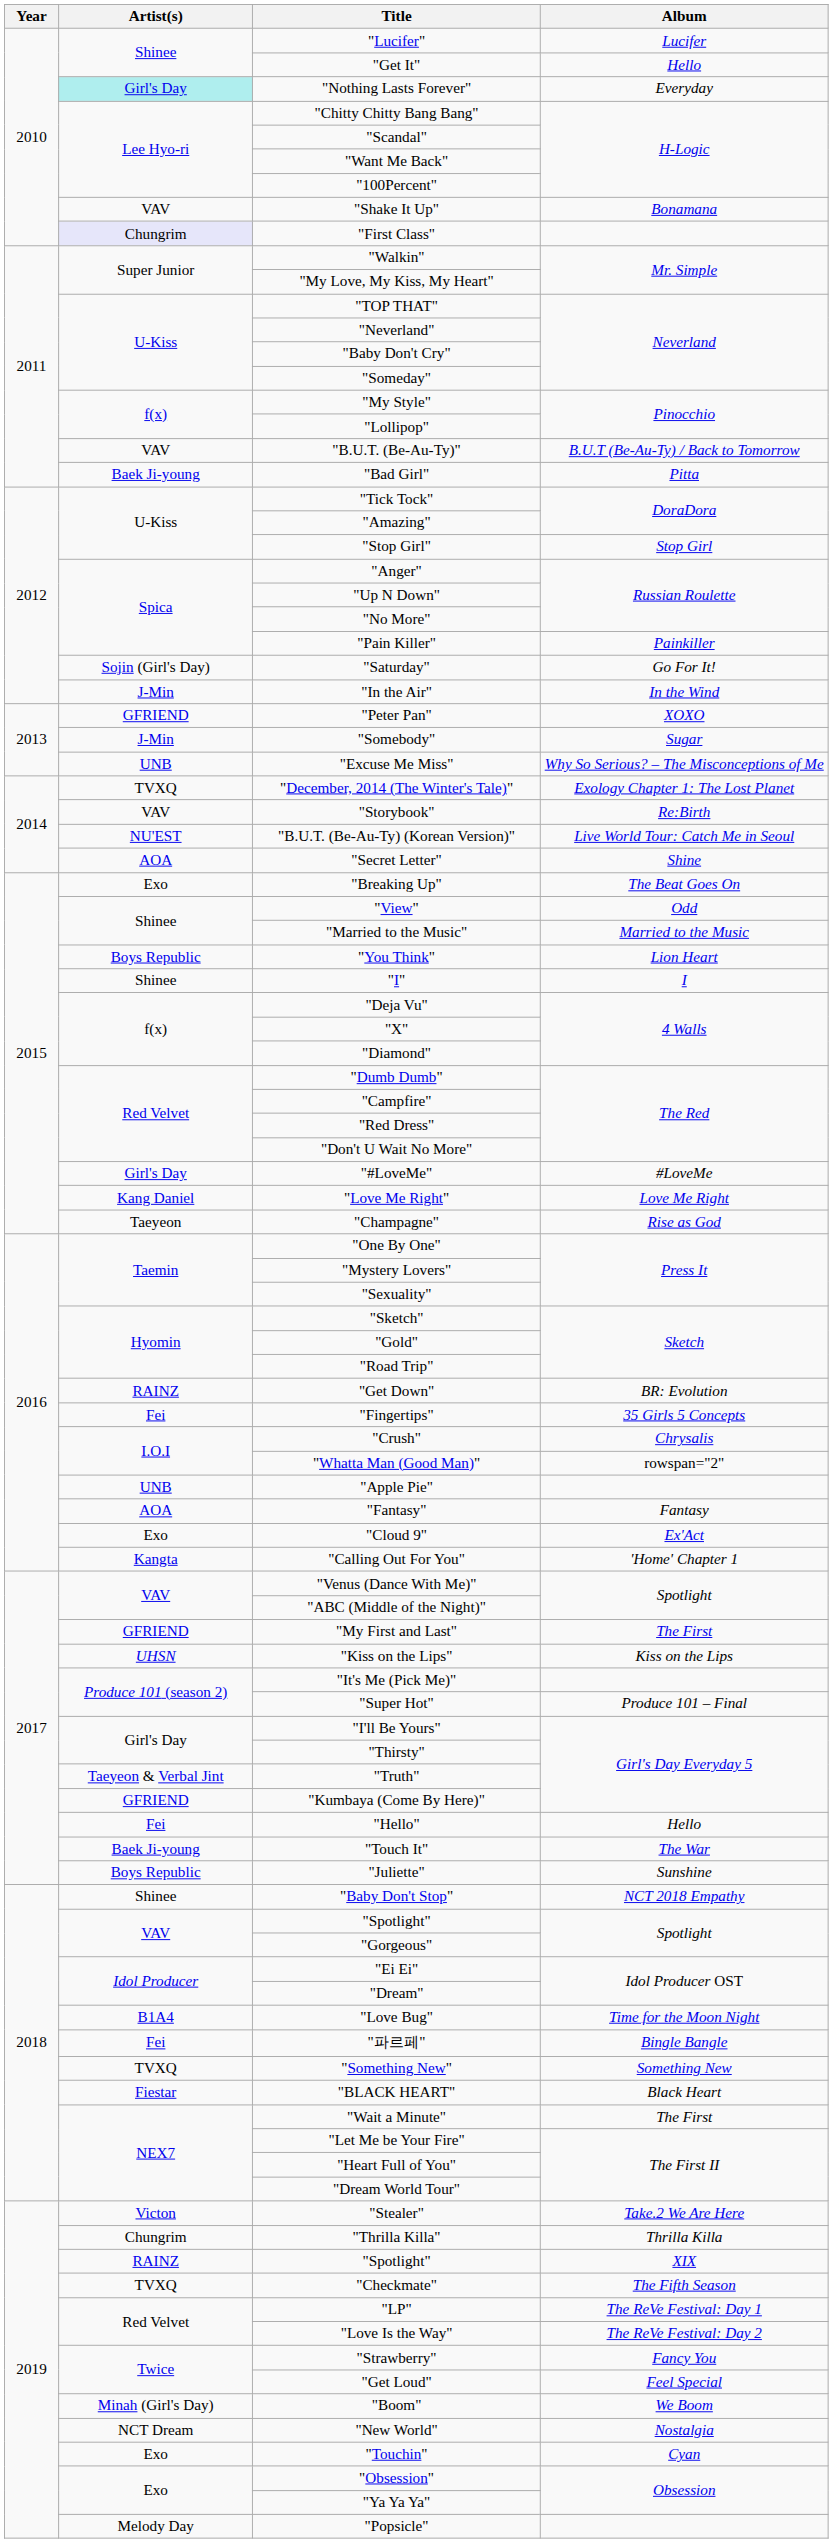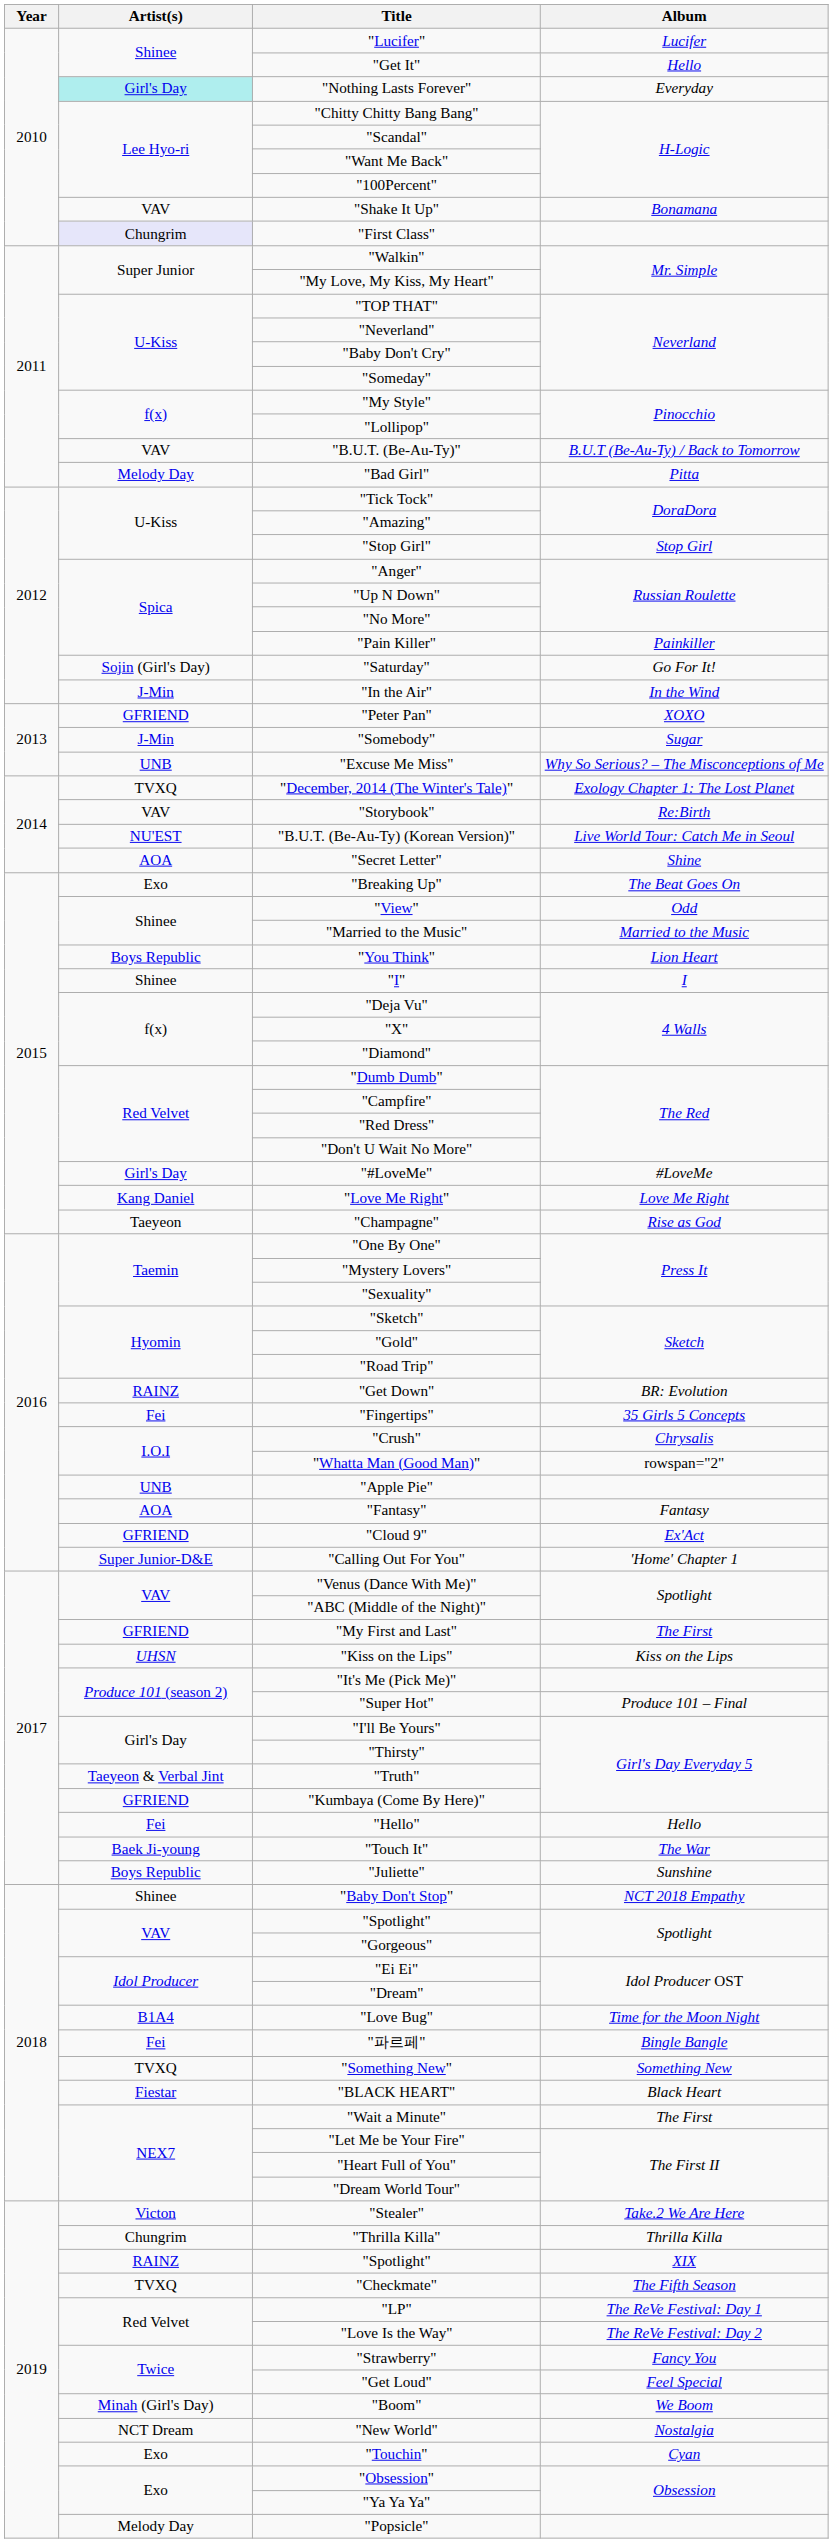(156, 474) Baek Ji-young -> (156, 474) Melody Day
(156, 1535) Exo -> (156, 1535) GFRIEND
(156, 1559) Kangta -> (156, 1559) Super Junior-D&E
